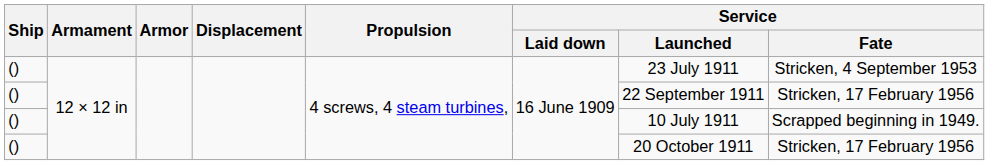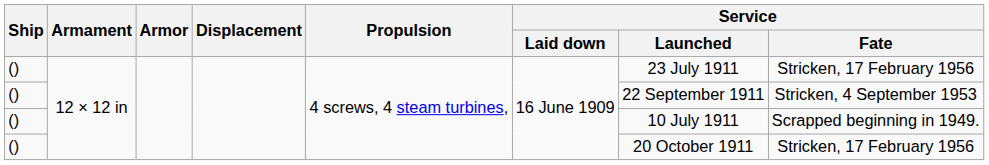(876, 69) Stricken, 4 September 1953 -> (876, 69) Stricken, 17 February 1956
(876, 95) Stricken, 17 February 1956 -> (876, 95) Stricken, 4 September 1953
